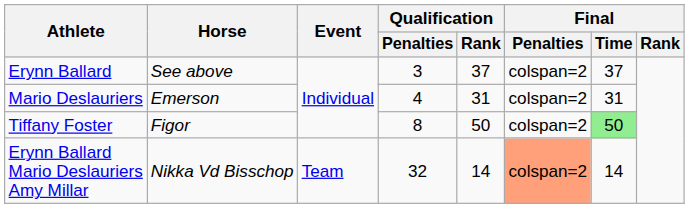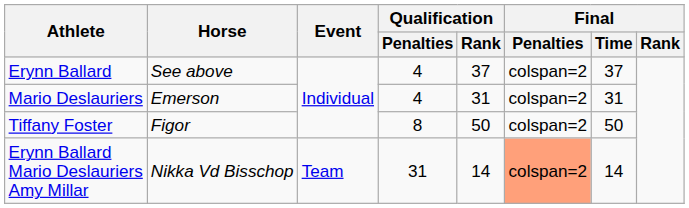(418, 71) 3 -> (418, 71) 4
(614, 125) lightgreen background -> (614, 125) no background
(418, 171) 32 -> (418, 171) 31
